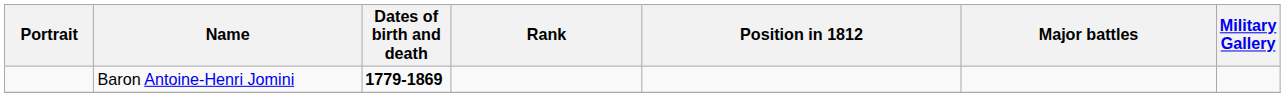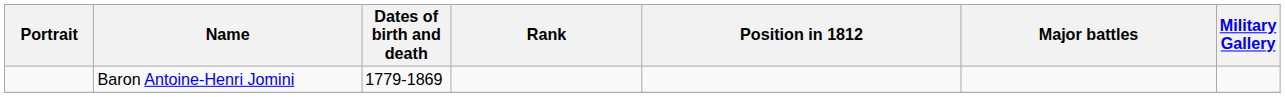(404, 79) bold -> (404, 79) normal
